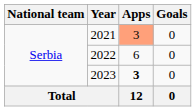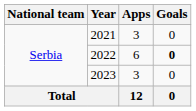(136, 34) lightsalmon background -> (136, 34) no background
(172, 55) normal -> (172, 55) bold
(136, 75) bold -> (136, 75) normal
